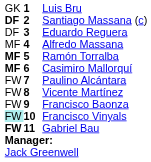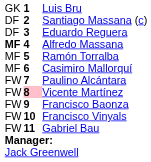(12, 20) bold -> (12, 20) normal
(13, 44) normal -> (13, 44) bold
(13, 56) bold -> (13, 56) normal
(13, 68) bold -> (13, 68) normal
(27, 92) no background -> (27, 92) pink background
(13, 116) paleturquoise background -> (13, 116) no background
(13, 128) bold -> (13, 128) normal
